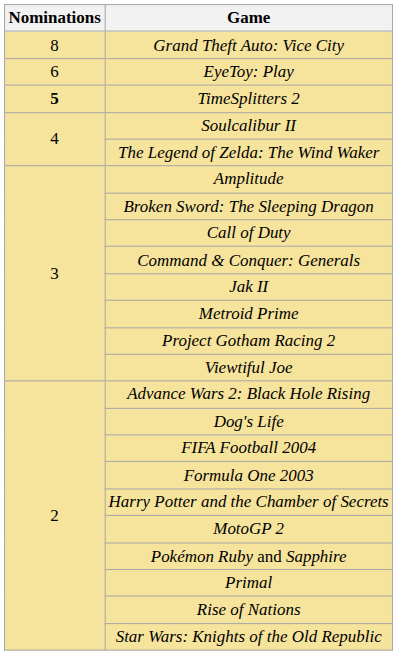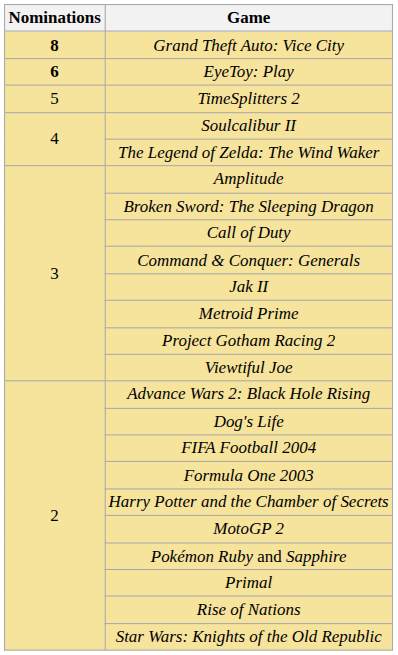(55, 44) normal -> (55, 44) bold
(55, 71) normal -> (55, 71) bold
(55, 98) bold -> (55, 98) normal
